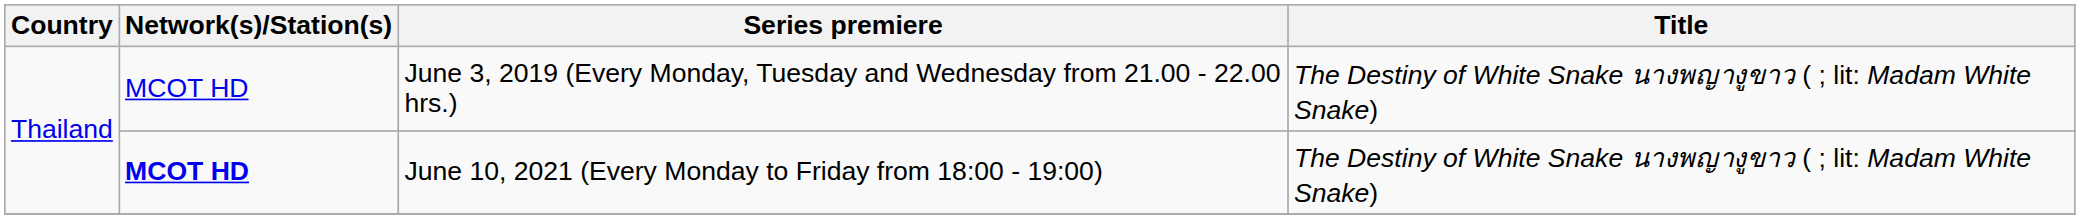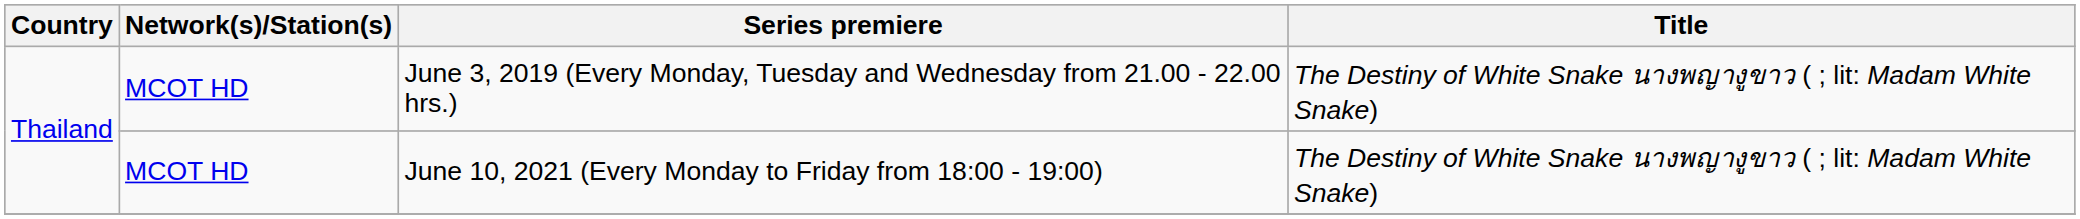(187, 172) bold -> (187, 172) normal
